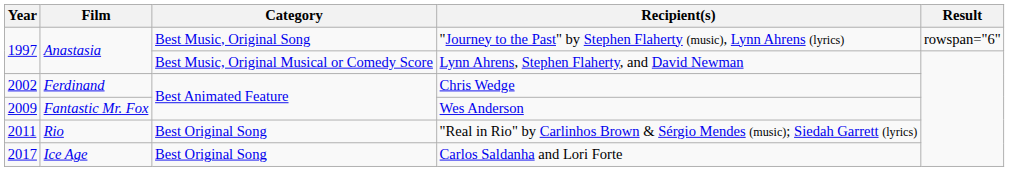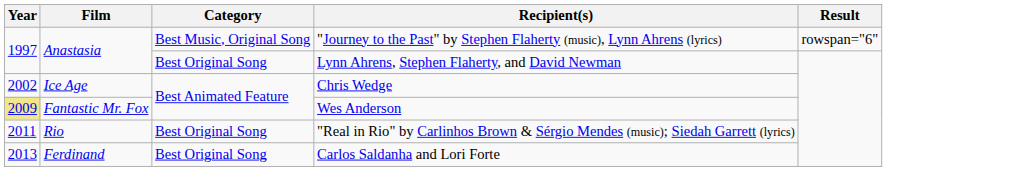(294, 62) Best Music, Original Musical or Comedy Score -> (211, 62) Best Original Song
(74, 85) Ferdinand -> (66, 85) Ice Age
(22, 108) no background -> (22, 108) khaki background
(22, 154) 2017 -> (22, 154) 2013
(66, 154) Ice Age -> (74, 154) Ferdinand
